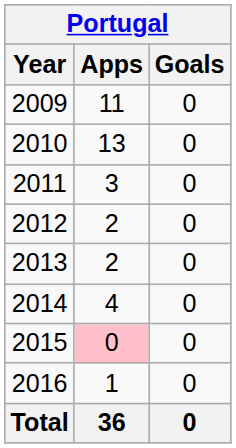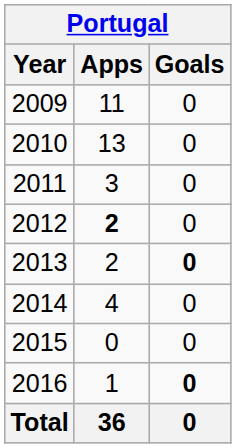(112, 223) normal -> (112, 223) bold
(190, 263) normal -> (190, 263) bold
(112, 343) pink background -> (112, 343) no background
(190, 382) normal -> (190, 382) bold
